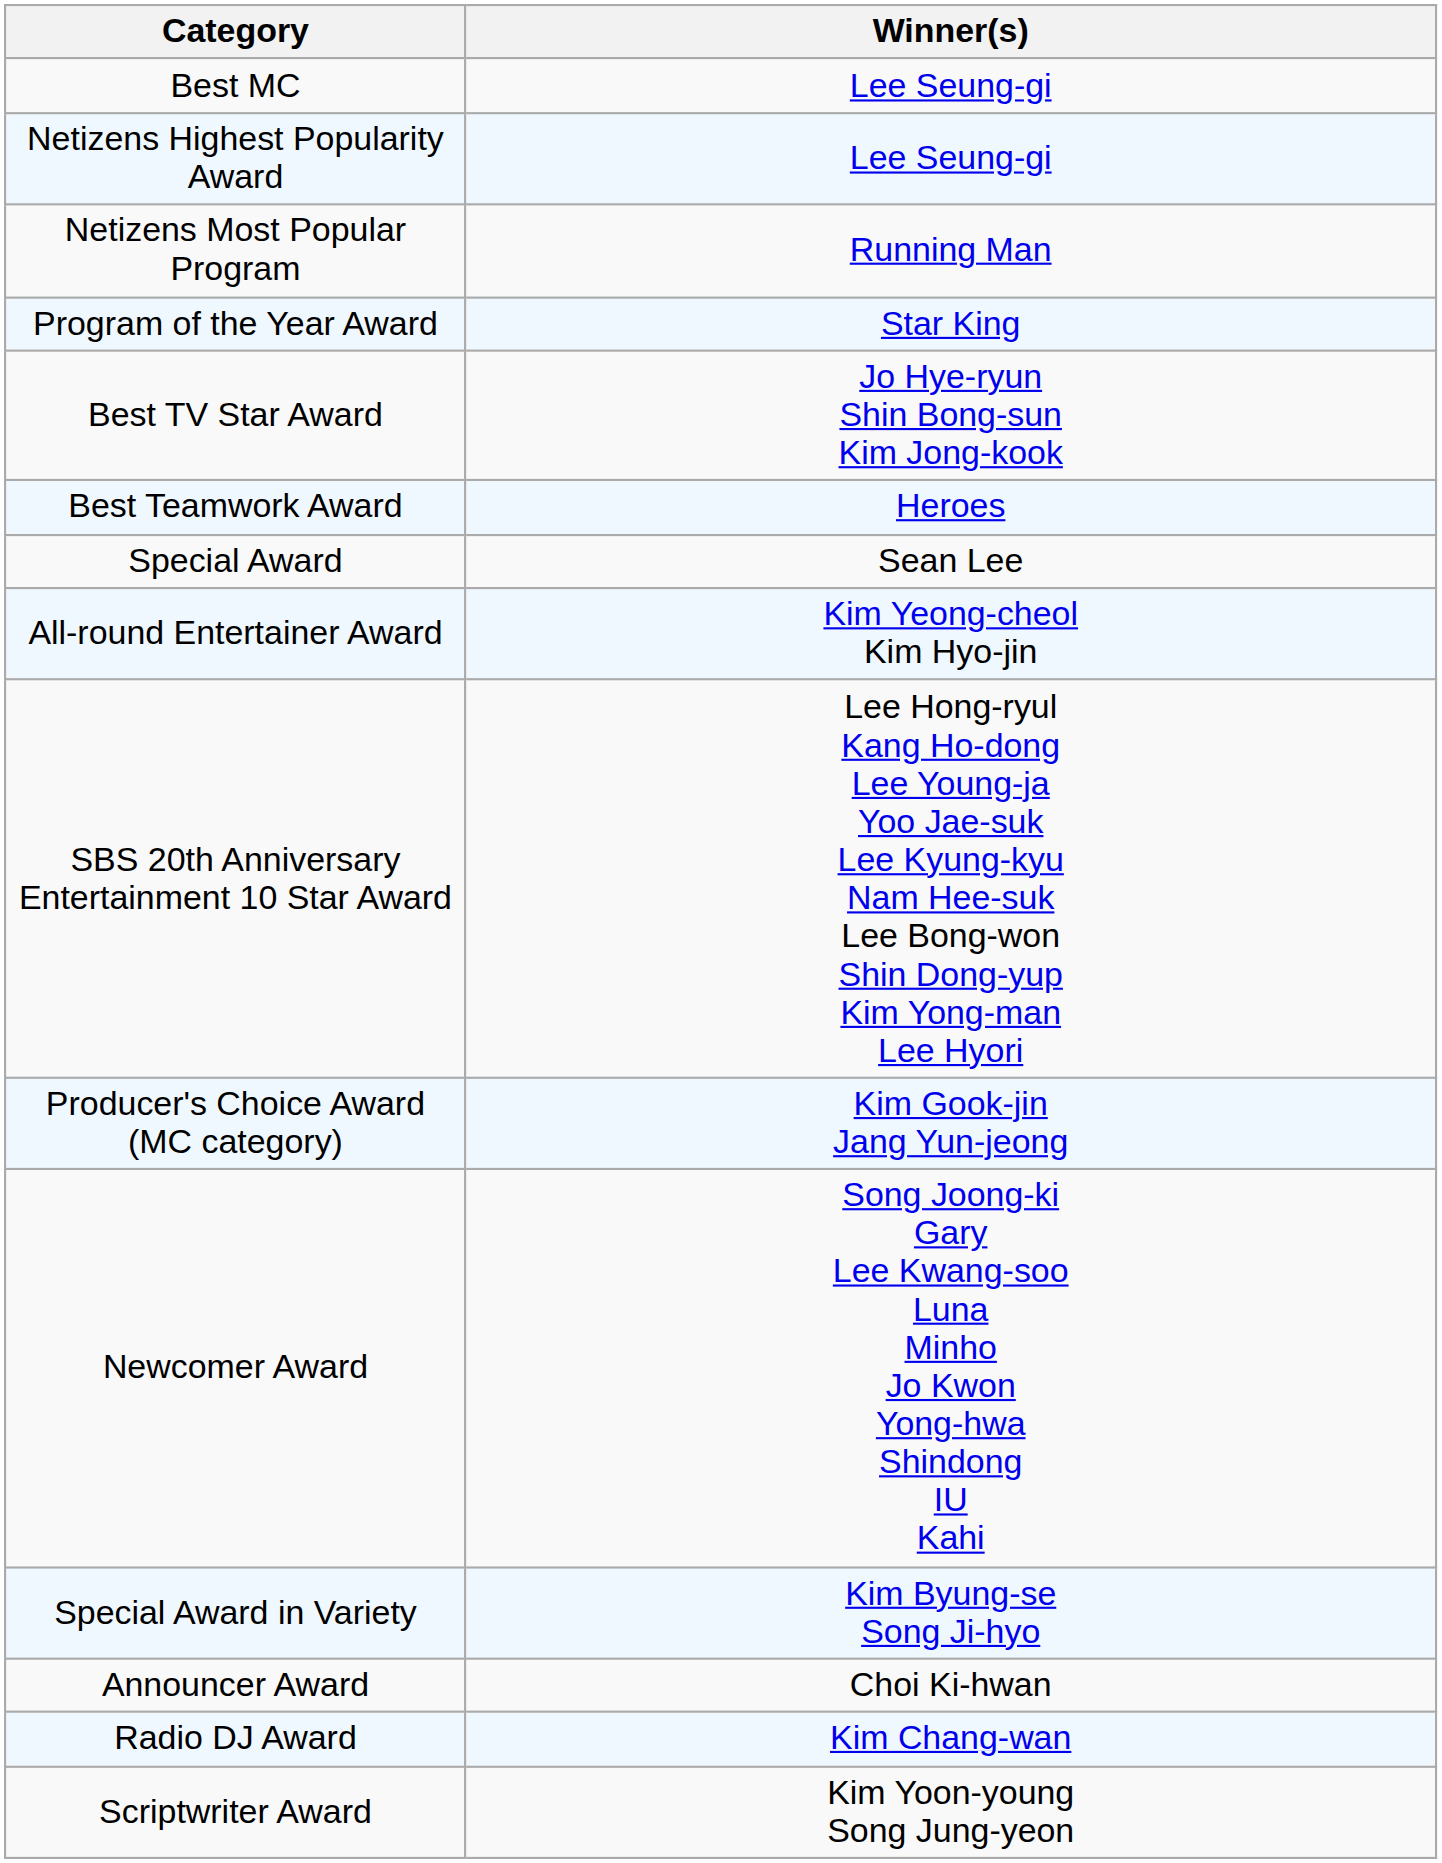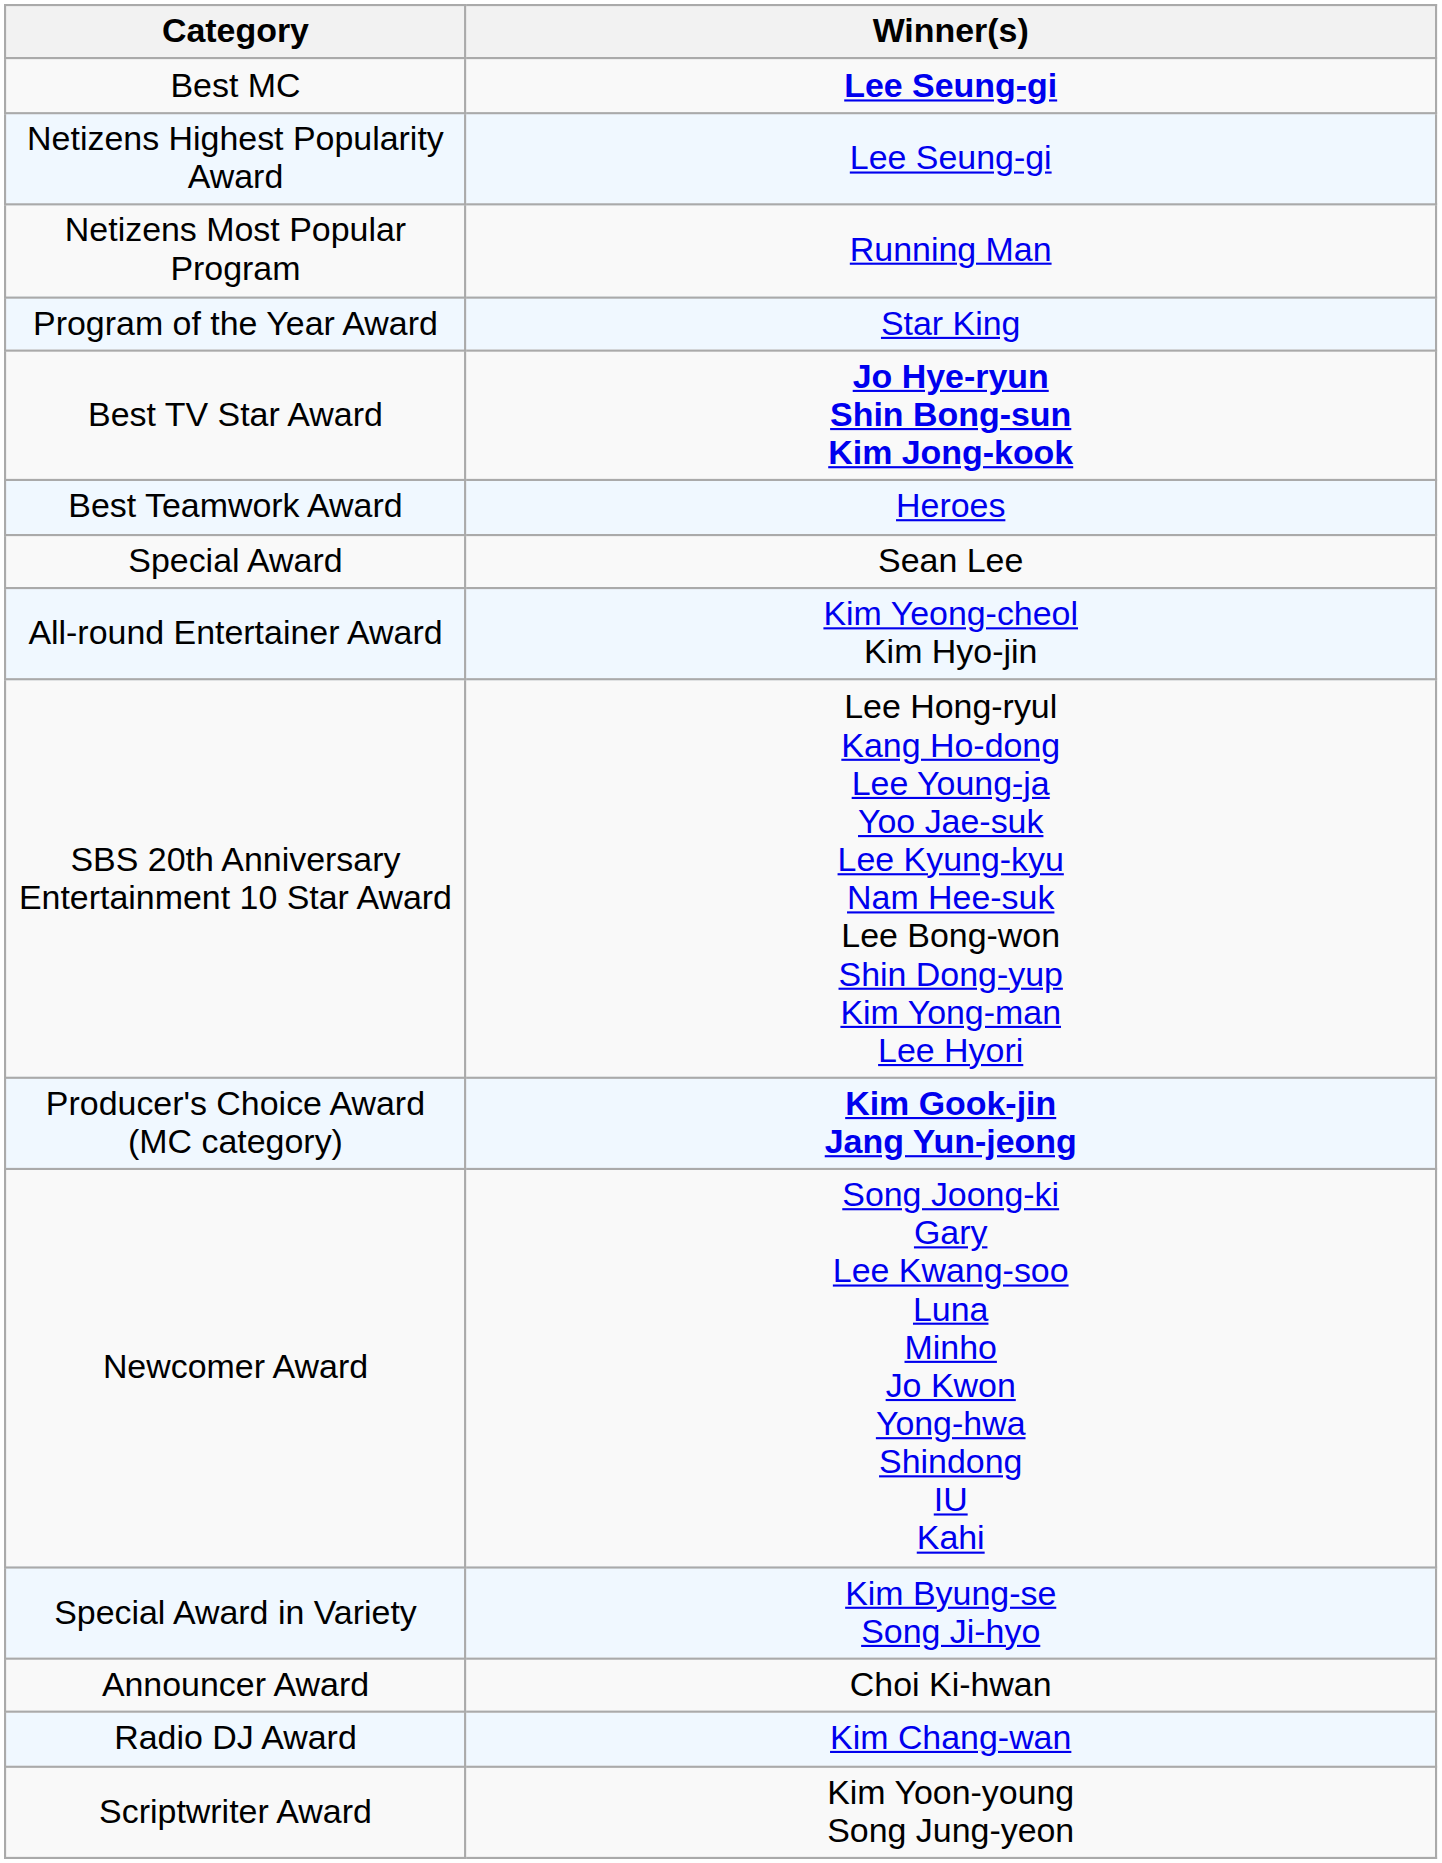(951, 85) normal -> (951, 85) bold
(951, 414) normal -> (951, 414) bold
(951, 1122) normal -> (951, 1122) bold
